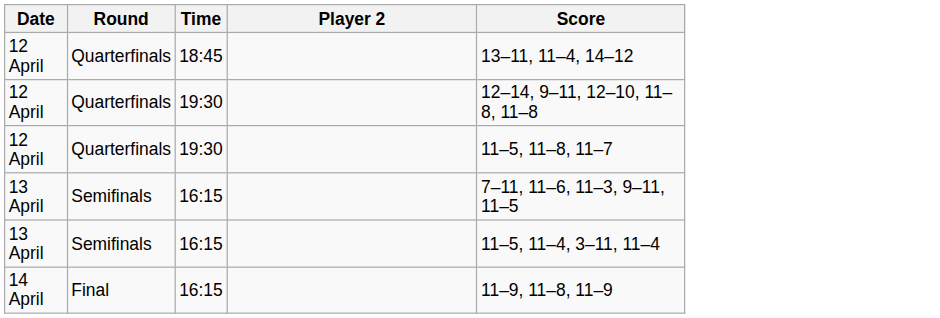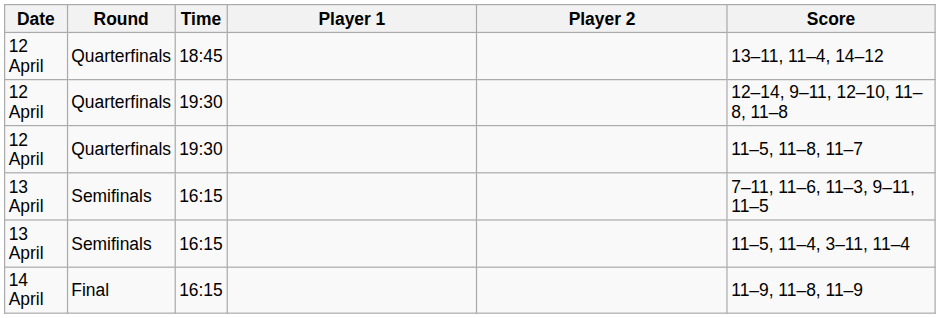+ column: (352, 19)
